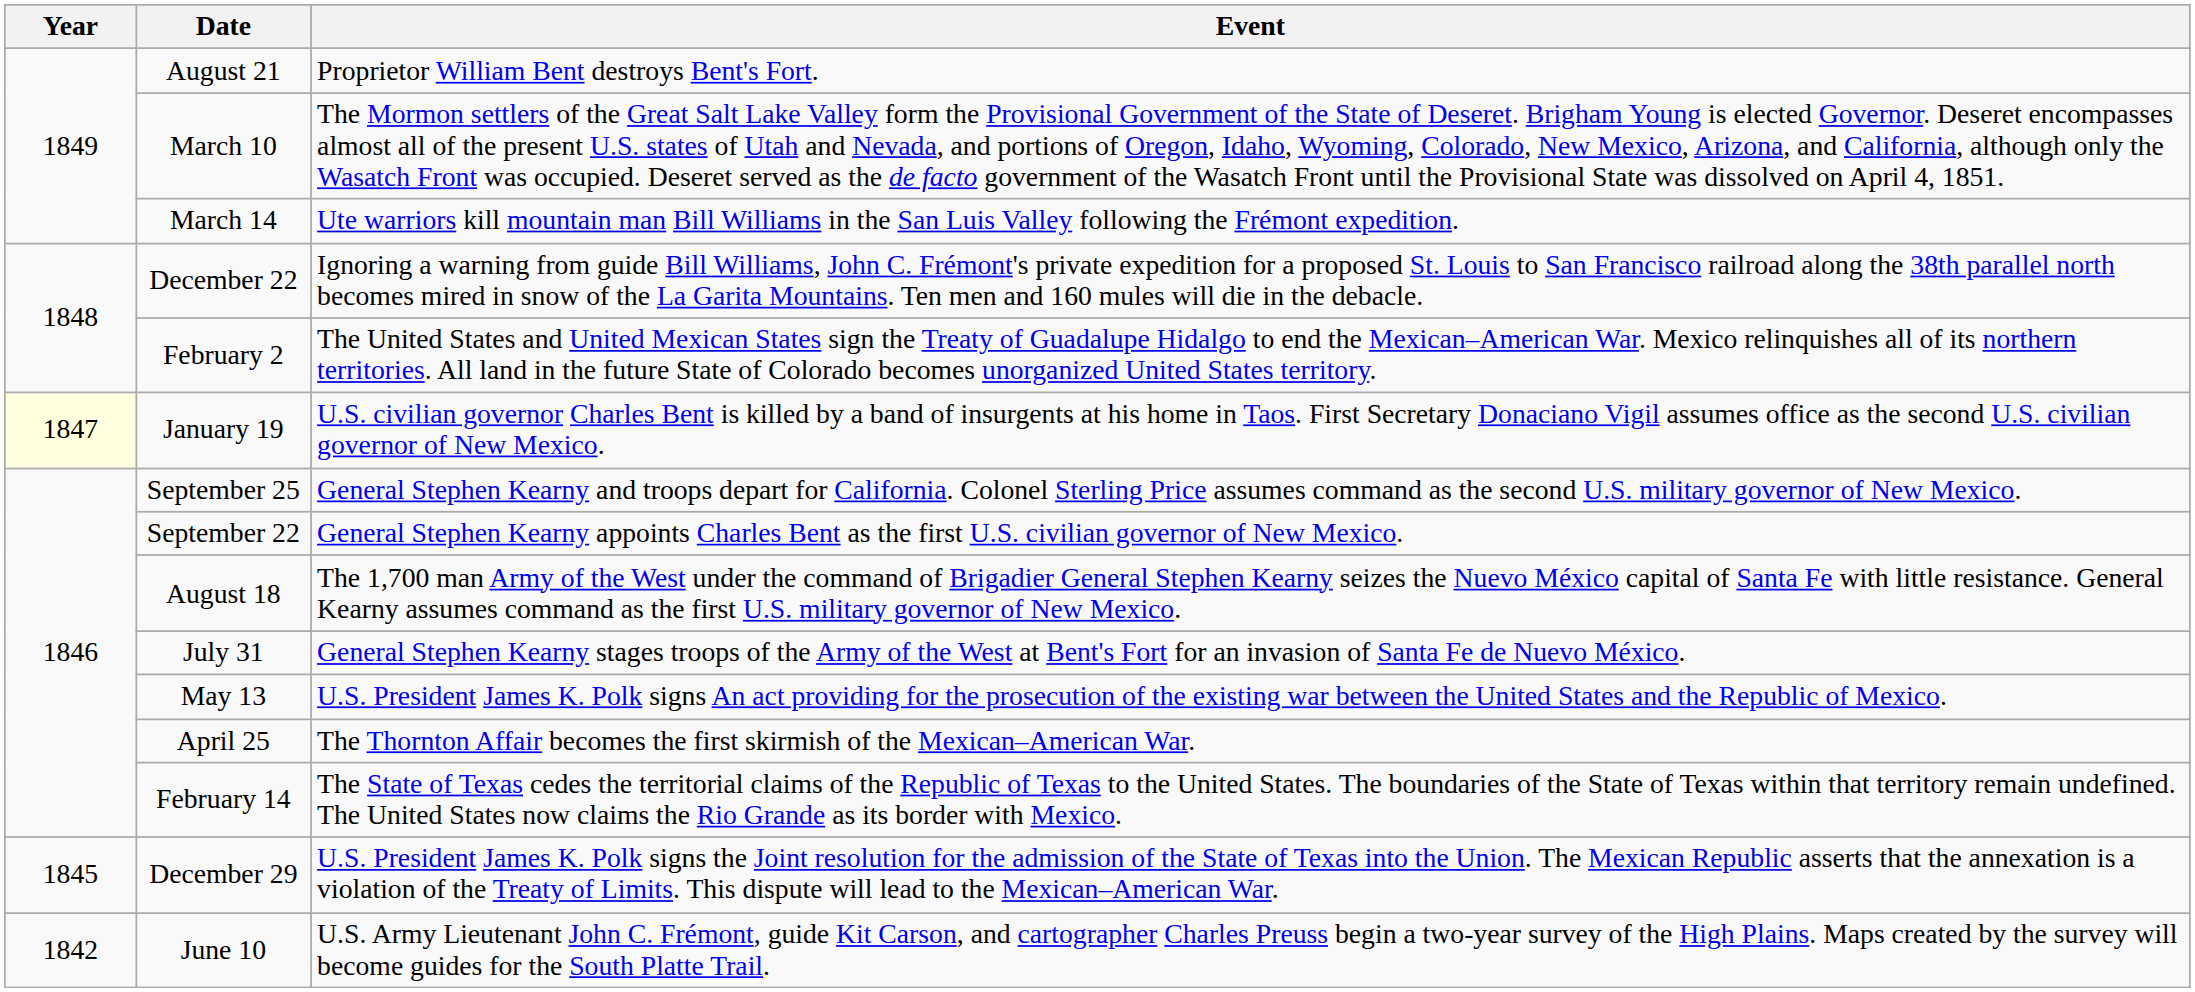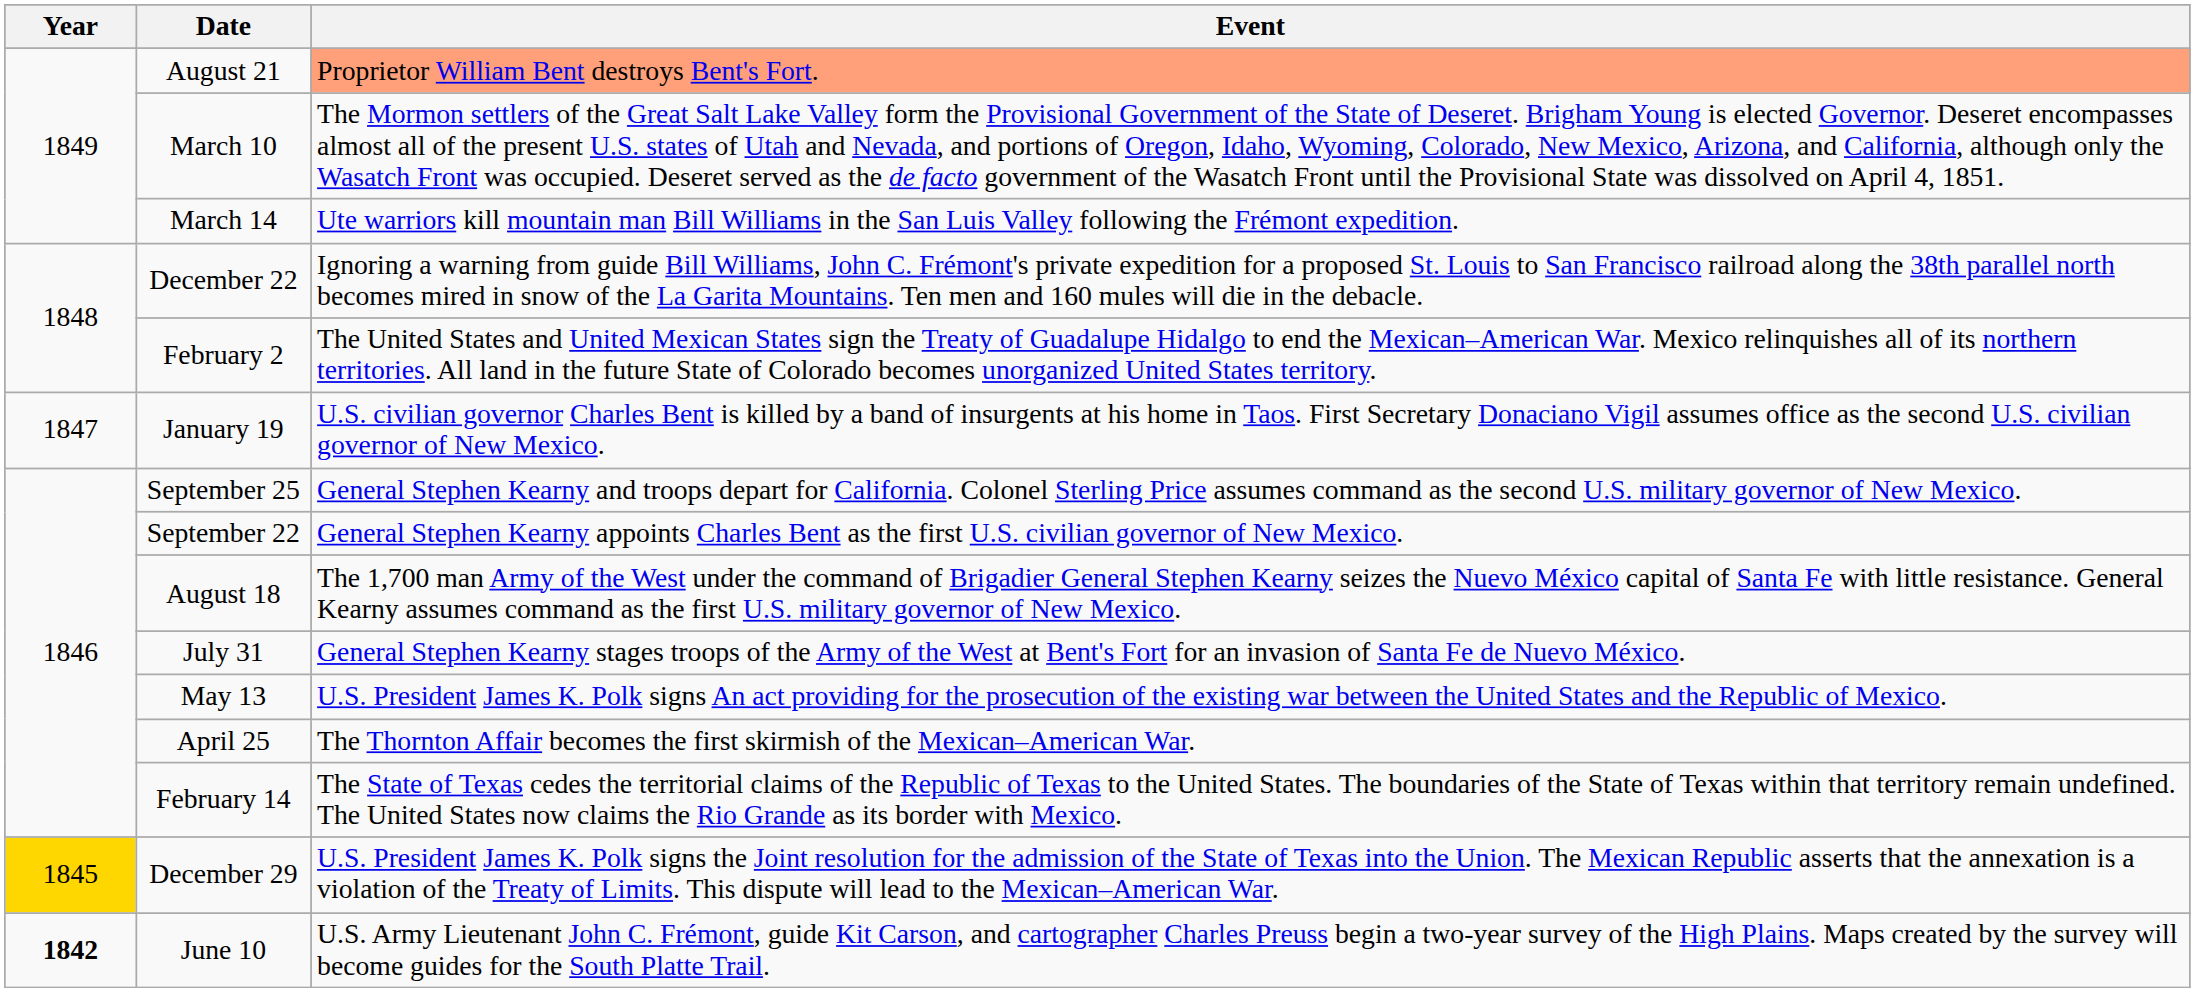(568, 70) no background -> (568, 70) lightsalmon background
(70, 429) lightyellow background -> (70, 429) no background
(70, 874) no background -> (70, 874) gold background
(70, 949) normal -> (70, 949) bold
